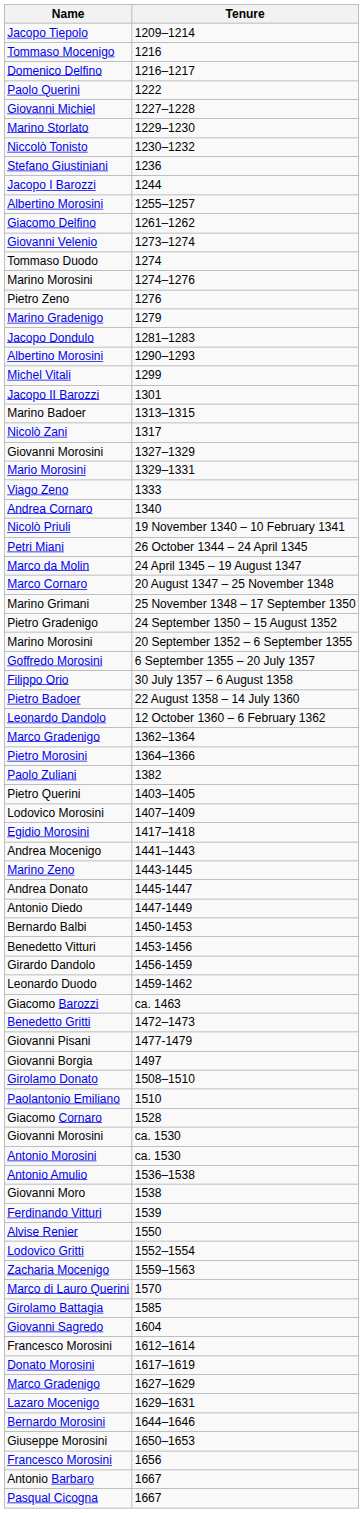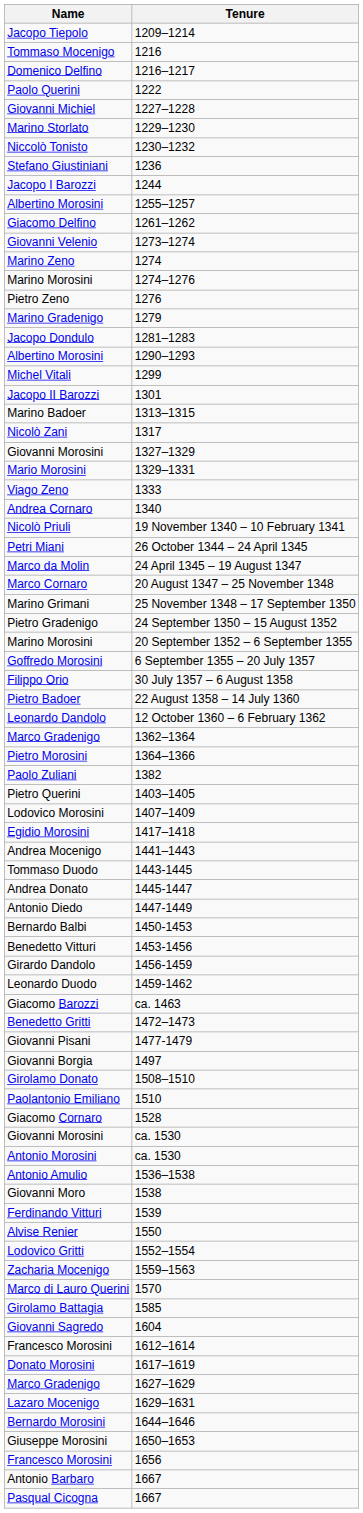(52, 261) Tommaso Duodo -> (41, 261) Marino Zeno
(41, 870) Marino Zeno -> (52, 870) Tommaso Duodo
